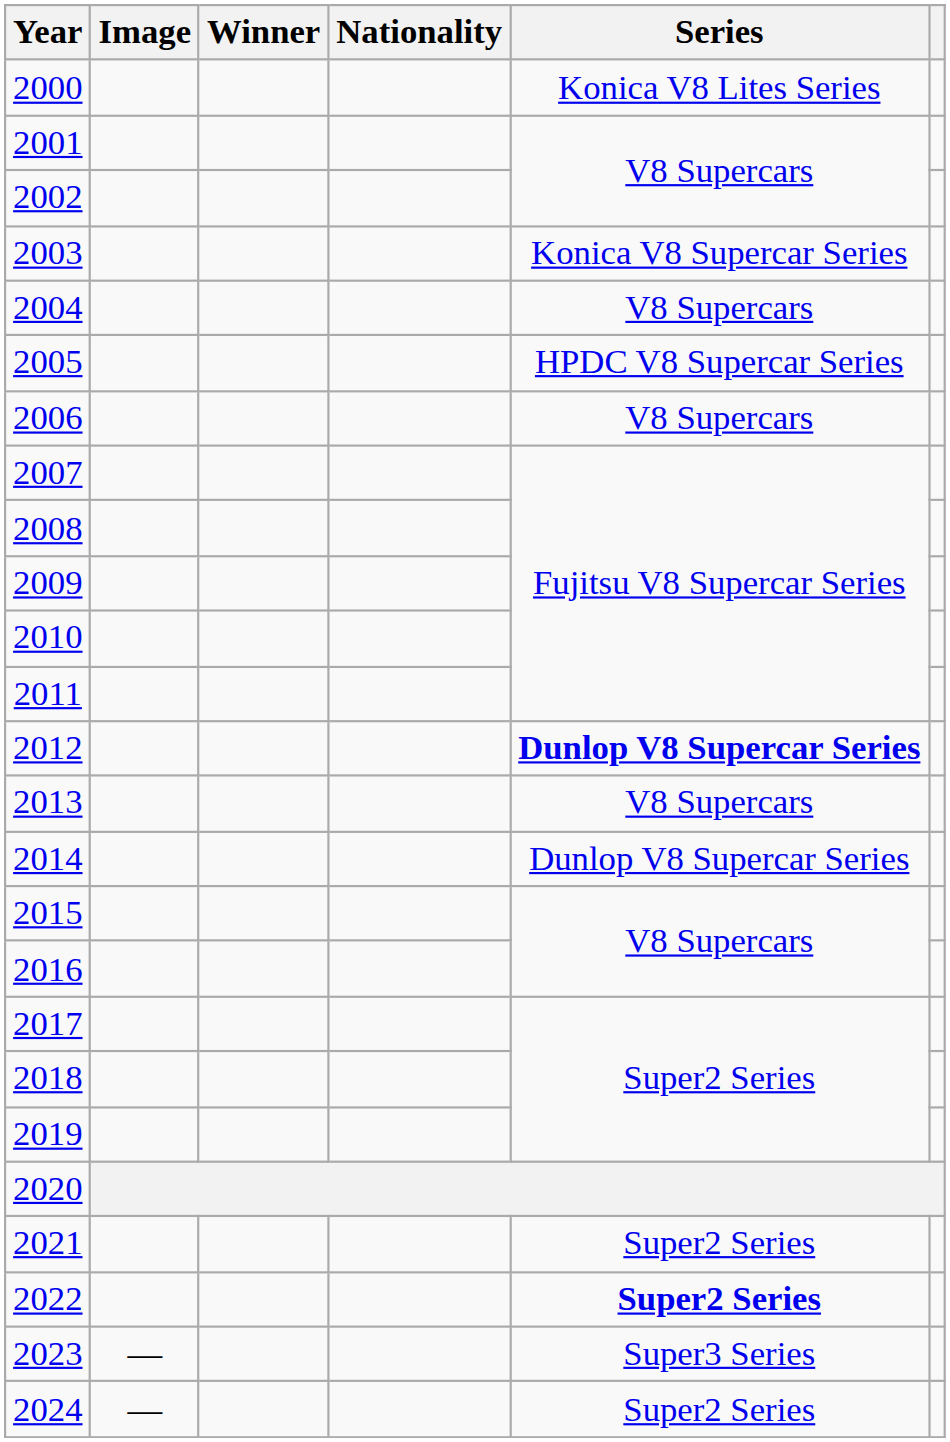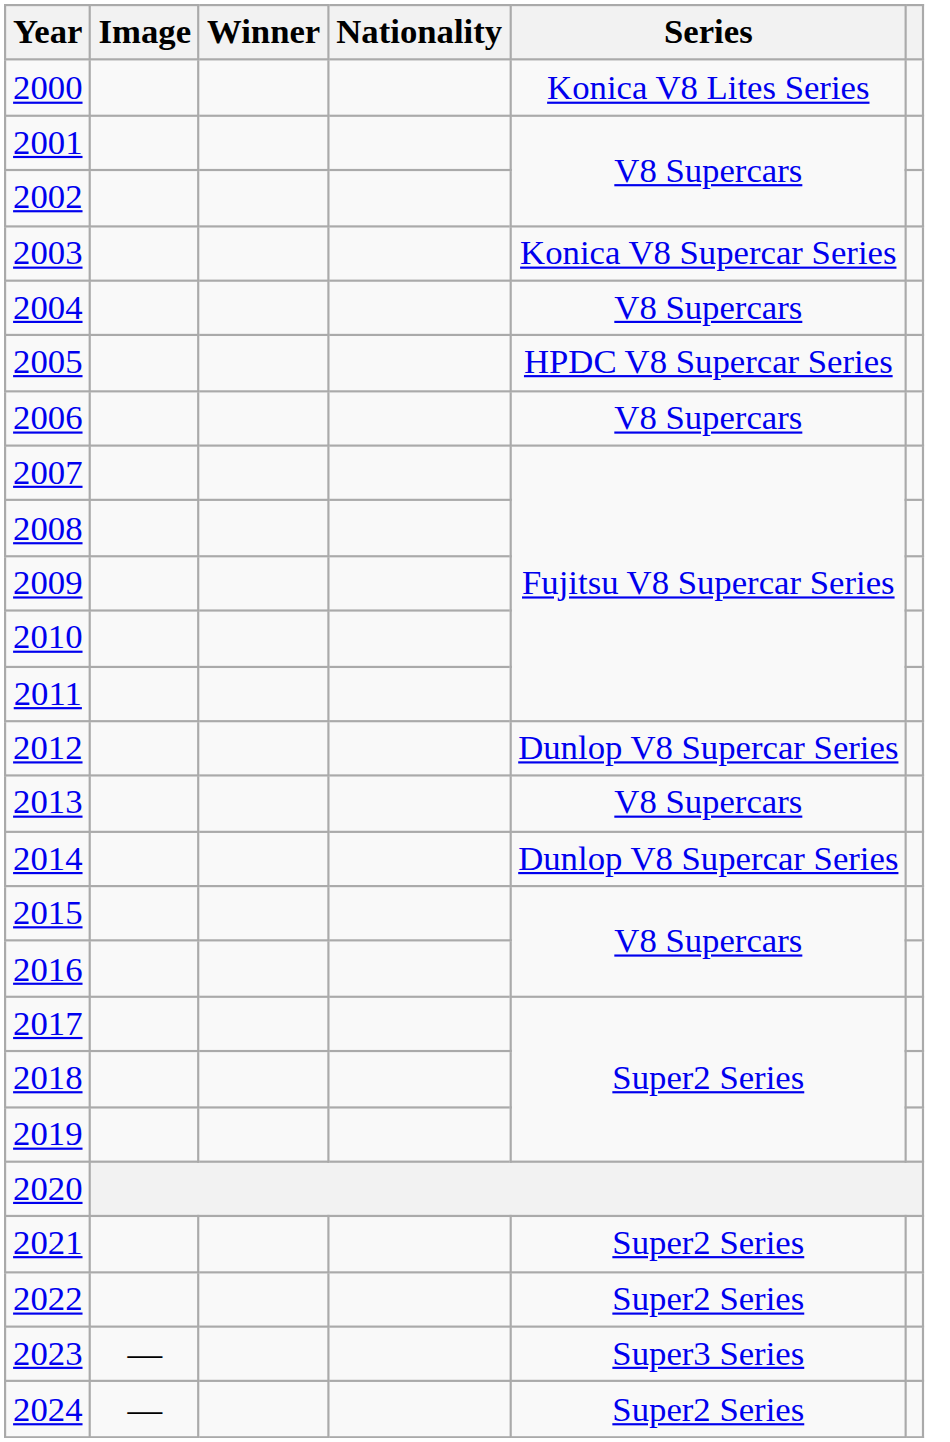(719, 747) bold -> (708, 747) normal
(719, 1298) bold -> (708, 1298) normal
